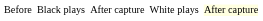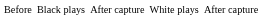(231, 10) lightyellow background -> (231, 10) no background
